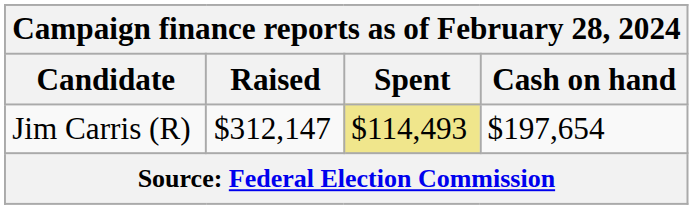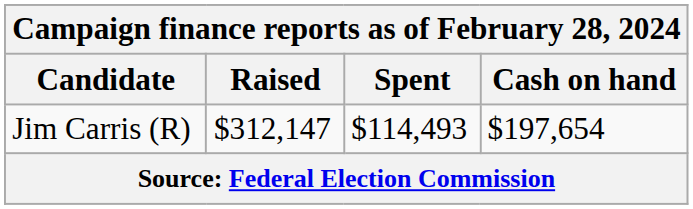(409, 128) khaki background -> (409, 128) no background
